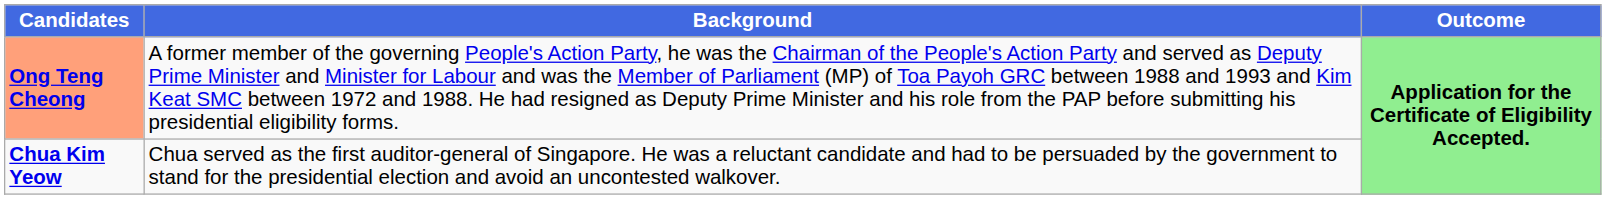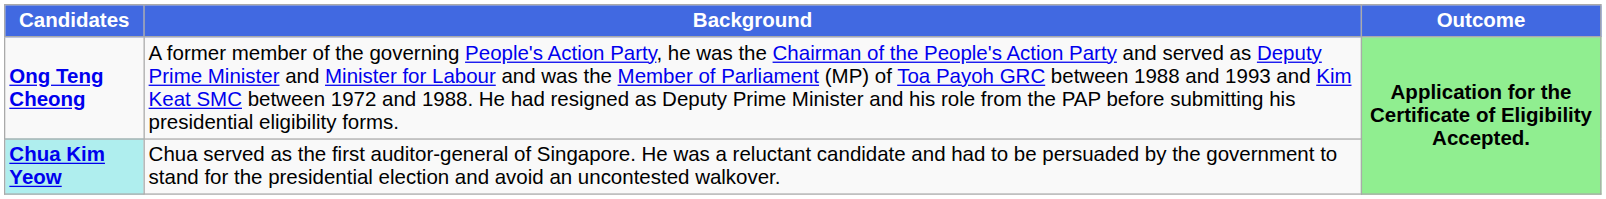(56, 87) lightsalmon background -> (56, 87) no background
(57, 166) no background -> (57, 166) paleturquoise background
